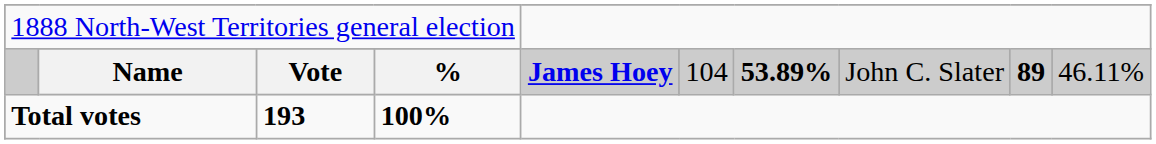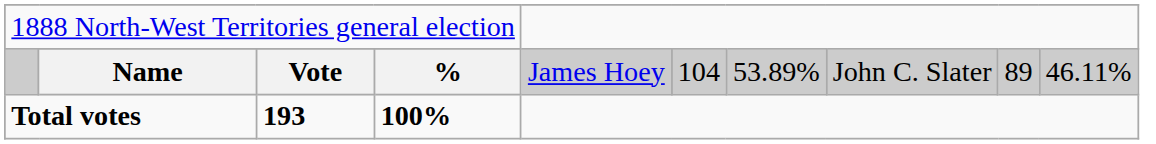(600, 71) bold -> (596, 71) normal
(787, 71) bold -> (776, 71) normal
(1031, 71) bold -> (1019, 71) normal
